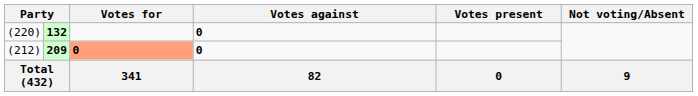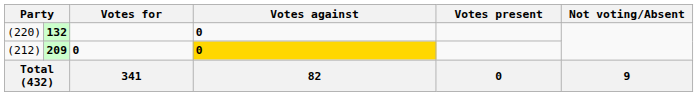(76, 51) lightsalmon background -> (76, 51) no background
(199, 51) no background -> (199, 51) gold background
